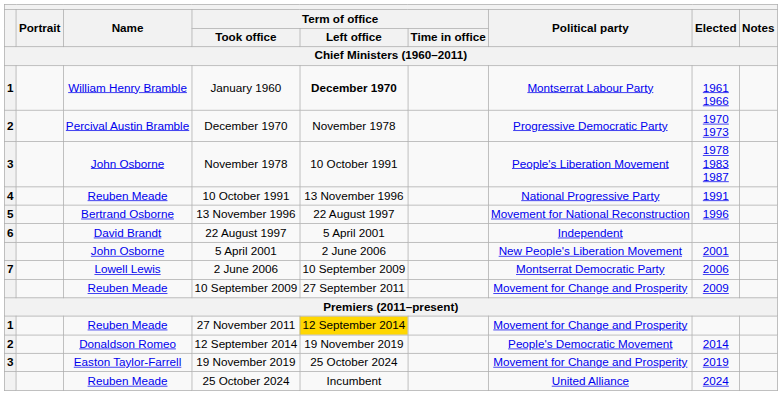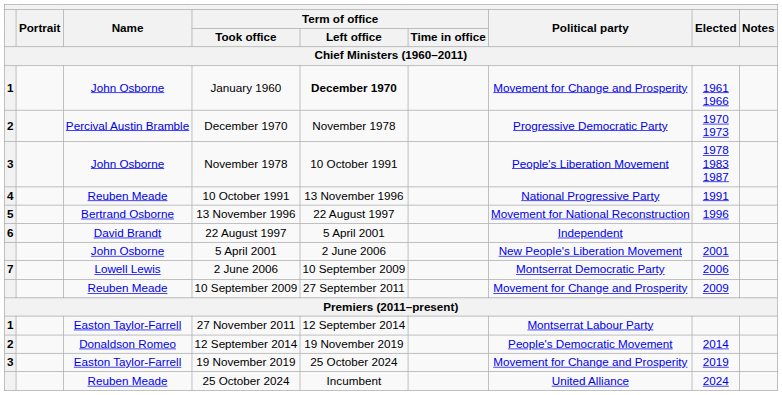(128, 87) William Henry Bramble -> (128, 87) John Osborne
(590, 87) Montserrat Labour Party -> (590, 87) Movement for Change and Prosperity
(128, 325) Reuben Meade -> (128, 325) Easton Taylor-Farrell
(354, 325) gold background -> (354, 325) no background
(590, 325) Movement for Change and Prosperity -> (590, 325) Montserrat Labour Party
